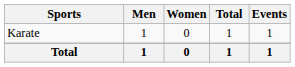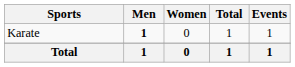(144, 33) normal -> (144, 33) bold
